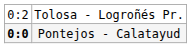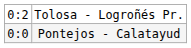(18, 33) bold -> (18, 33) normal
